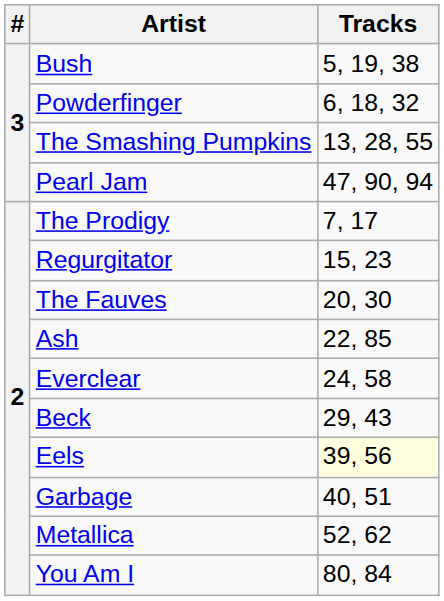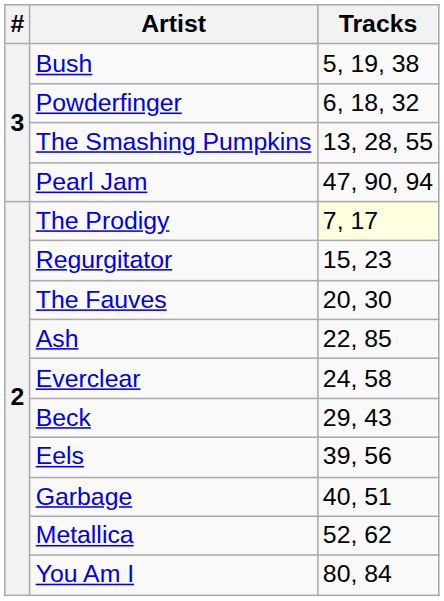(350, 220) no background -> (350, 220) lightyellow background
(357, 456) lightyellow background -> (357, 456) no background
